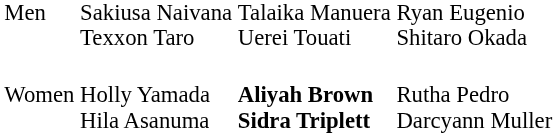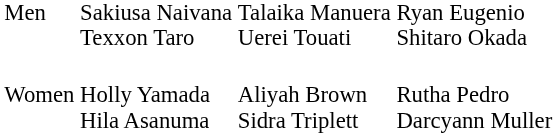(305, 107) bold -> (302, 107) normal
